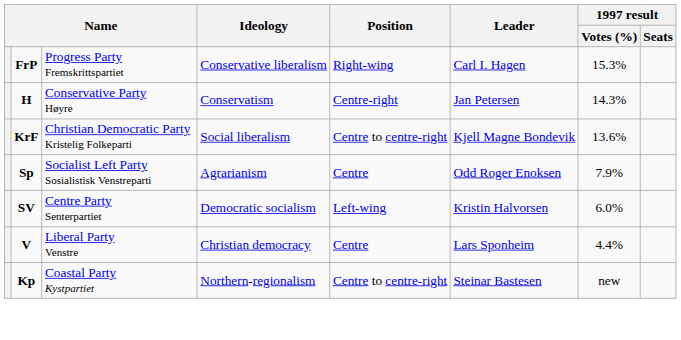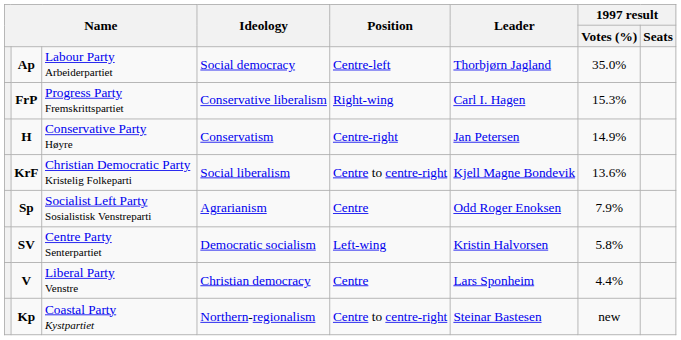+ row: (26, 64)
(609, 100) 14.3% -> (609, 136) 14.9%
(609, 208) 6.0% -> (609, 244) 5.8%
